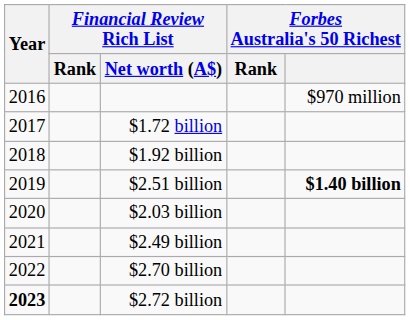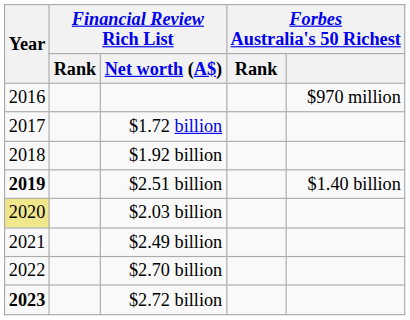(27, 184) normal -> (27, 184) bold
(353, 184) bold -> (354, 184) normal
(27, 213) no background -> (27, 213) khaki background
